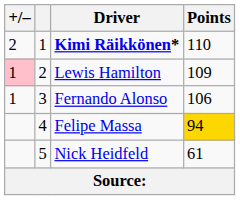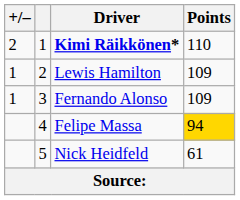(13, 71) pink background -> (13, 71) no background
(199, 99) 106 -> (199, 99) 109
